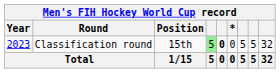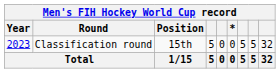(211, 44) lightgreen background -> (211, 44) no background
(222, 44) bold -> (222, 44) normal
